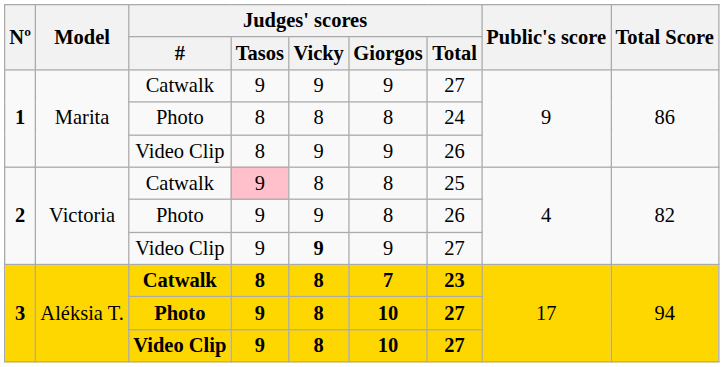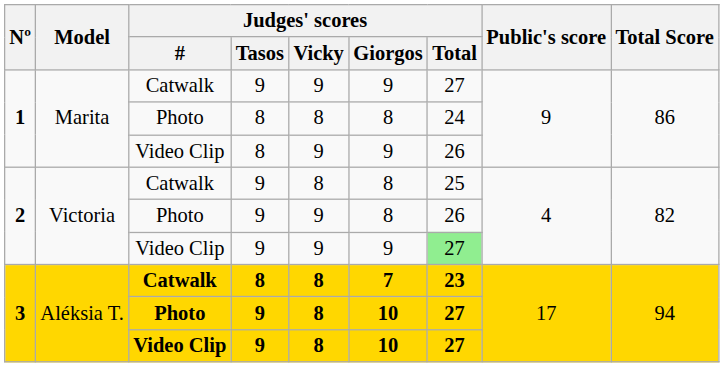(260, 183) pink background -> (260, 183) no background
(319, 248) bold -> (319, 248) normal
(455, 248) no background -> (455, 248) lightgreen background
